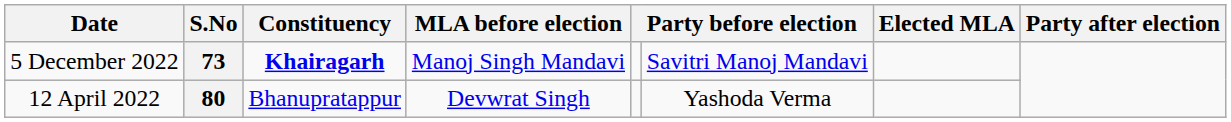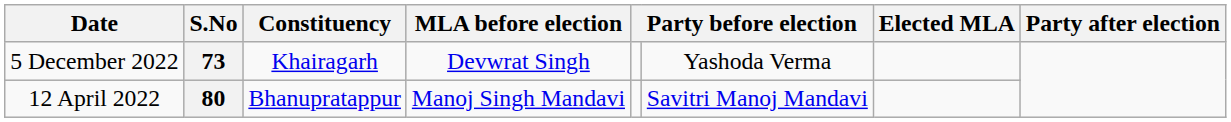(325, 60) bold -> (325, 60) normal
(518, 60) Manoj Singh Mandavi -> (518, 60) Devwrat Singh
(757, 60) Savitri Manoj Mandavi -> (757, 60) Yashoda Verma
(518, 98) Devwrat Singh -> (518, 98) Manoj Singh Mandavi
(757, 98) Yashoda Verma -> (757, 98) Savitri Manoj Mandavi
